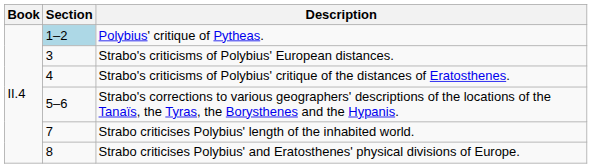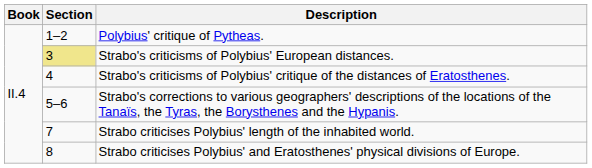(57, 35) lightblue background -> (57, 35) no background
(49, 55) no background -> (49, 55) khaki background
